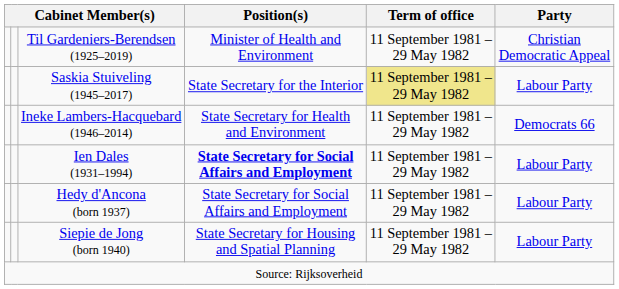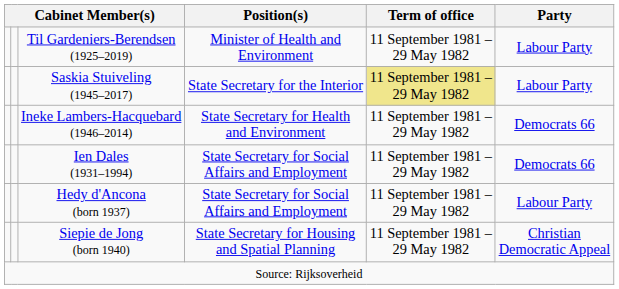(554, 46) Christian Democratic Appeal -> (554, 46) Labour Party
(276, 163) bold -> (276, 163) normal
(554, 163) Labour Party -> (554, 163) Democrats 66
(554, 242) Labour Party -> (554, 242) Christian Democratic Appeal
